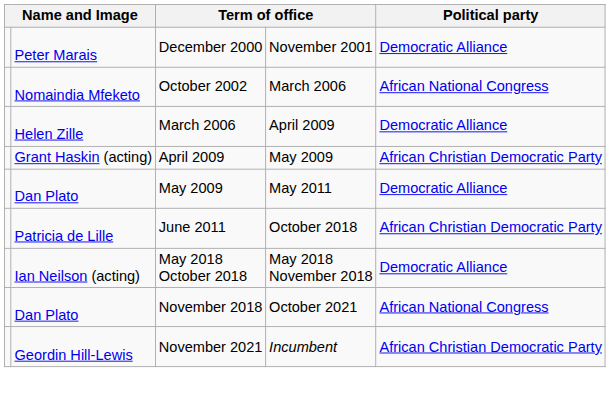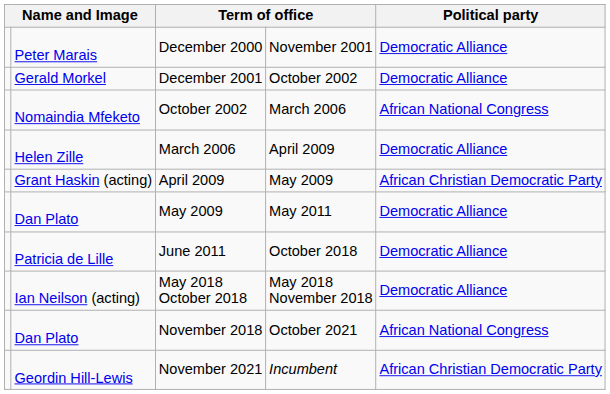+ row: (211, 78)
(491, 228) African Christian Democratic Party -> (443, 251) Democratic Alliance
